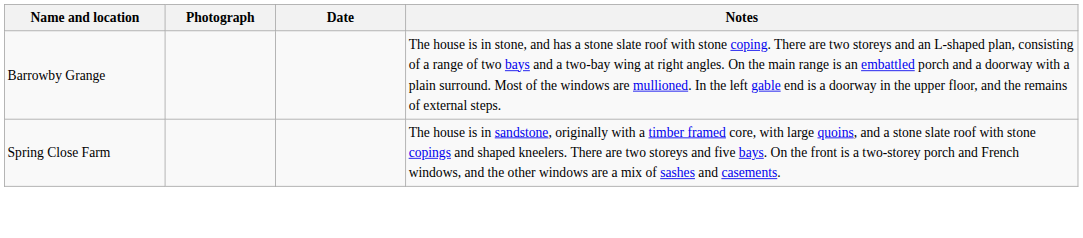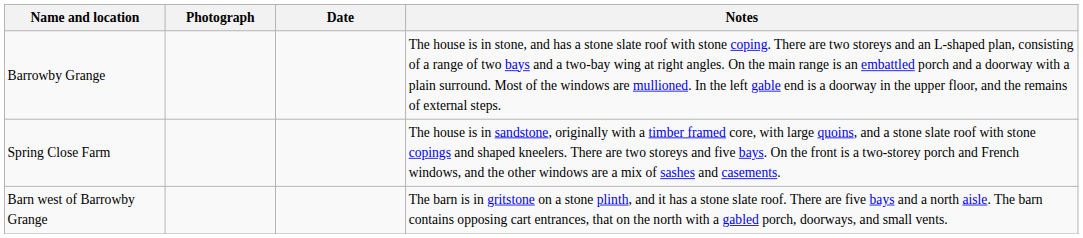+ row: (71, 210)
